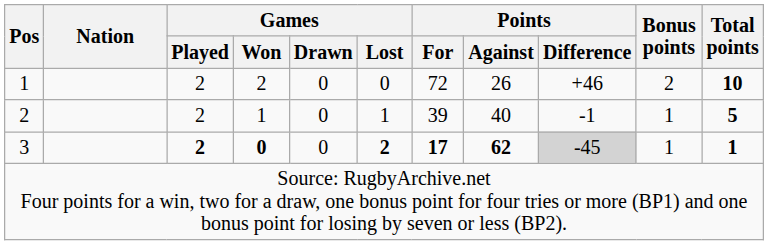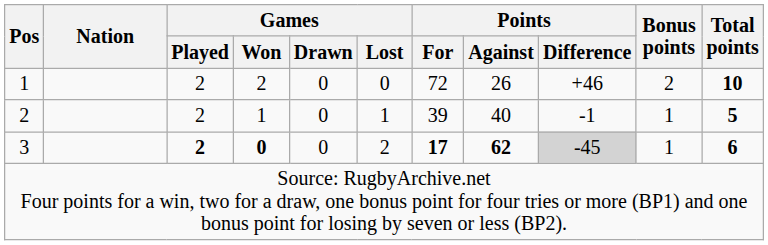(385, 147) bold -> (385, 147) normal
(733, 147) 1 -> (733, 147) 6
